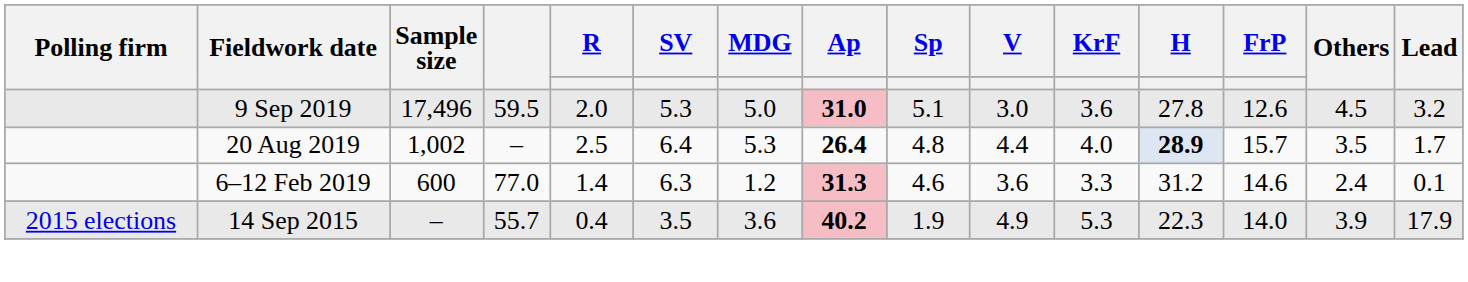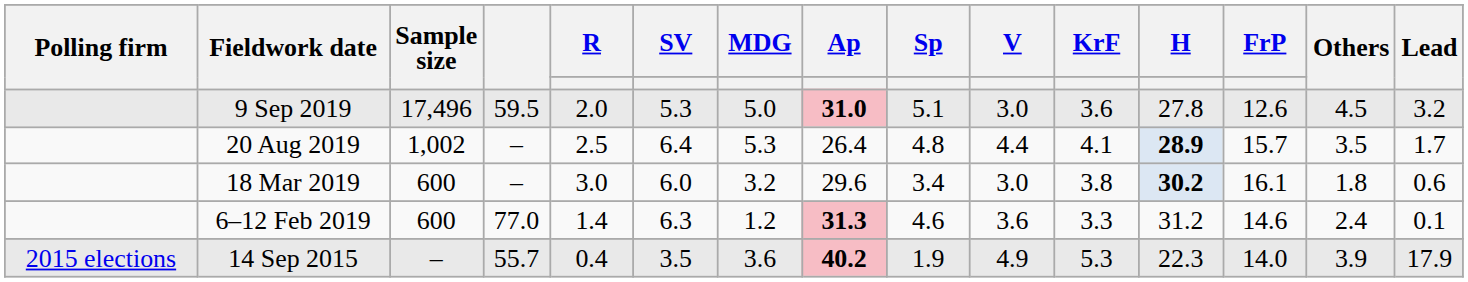(844, 145) bold -> (844, 145) normal
(1097, 145) 4.0 -> (1097, 145) 4.1
+ row: (293, 183)
